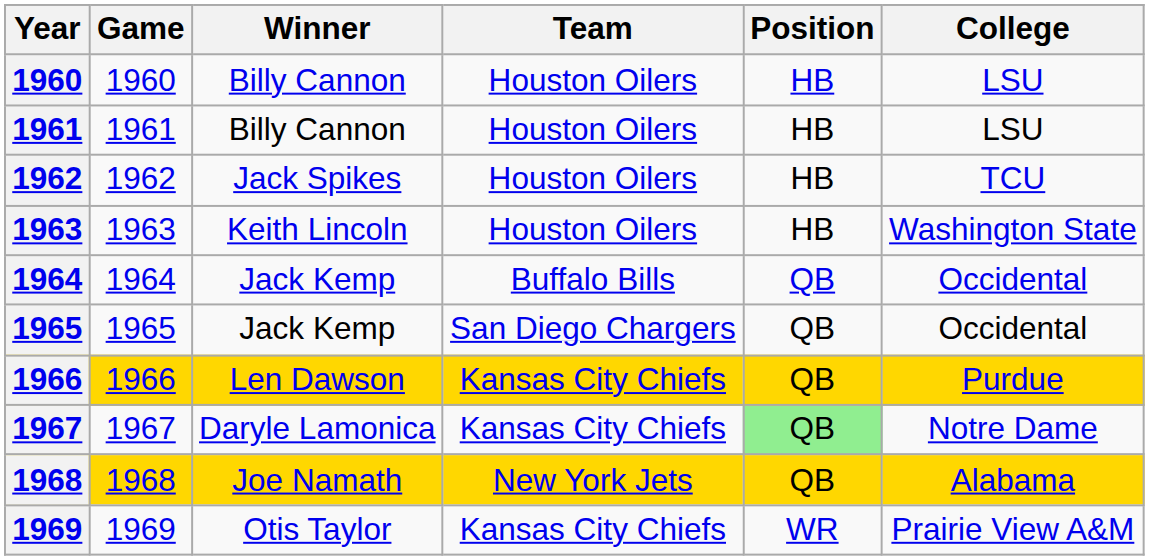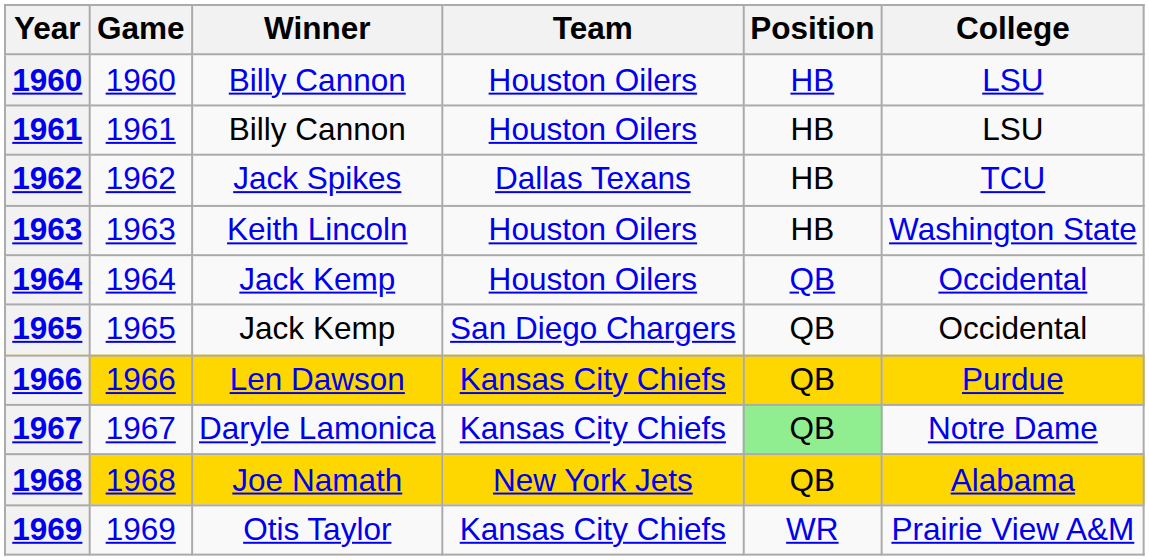(593, 179) Houston Oilers -> (593, 179) Dallas Texans
(593, 279) Buffalo Bills -> (593, 279) Houston Oilers
